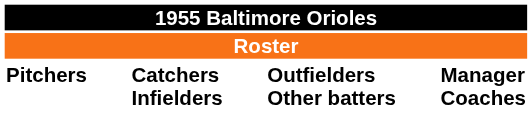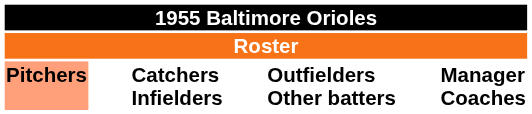(47, 74) no background -> (47, 74) lightsalmon background
